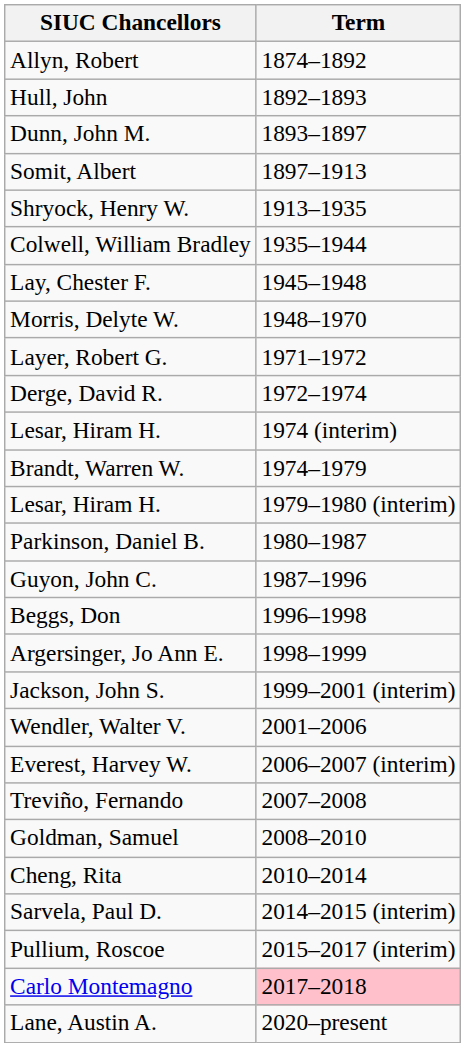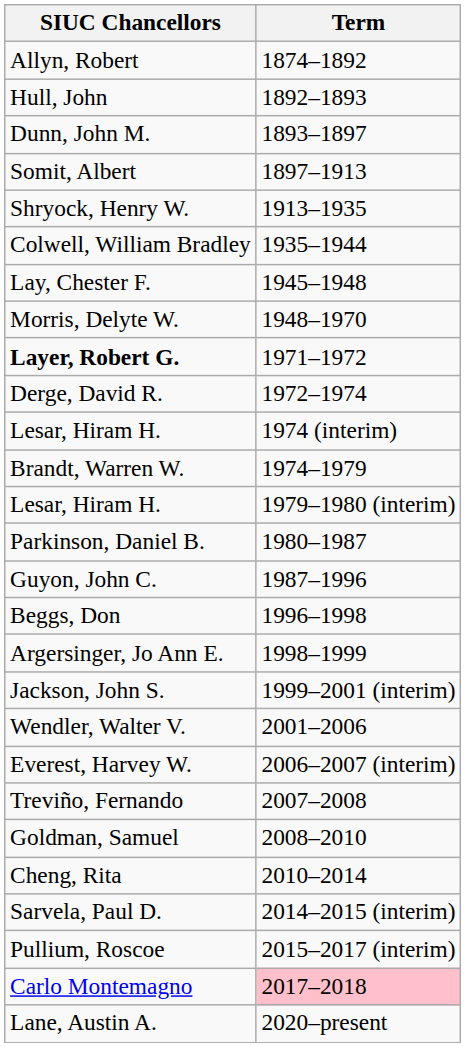(89, 356) normal -> (95, 356) bold
